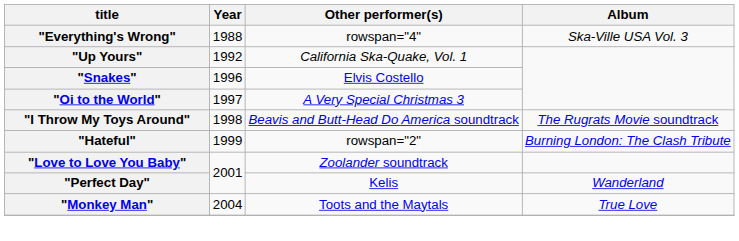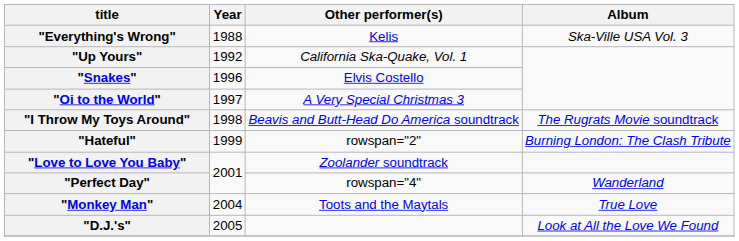(384, 36) rowspan="4" -> (384, 36) Kelis
(384, 183) Kelis -> (384, 183) rowspan="4"
+ row: (107, 225)
